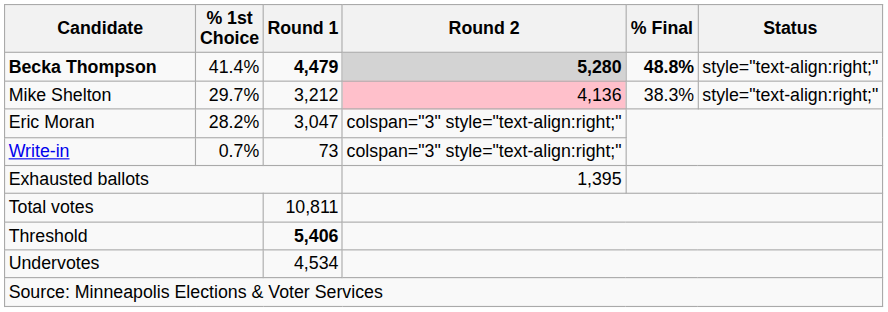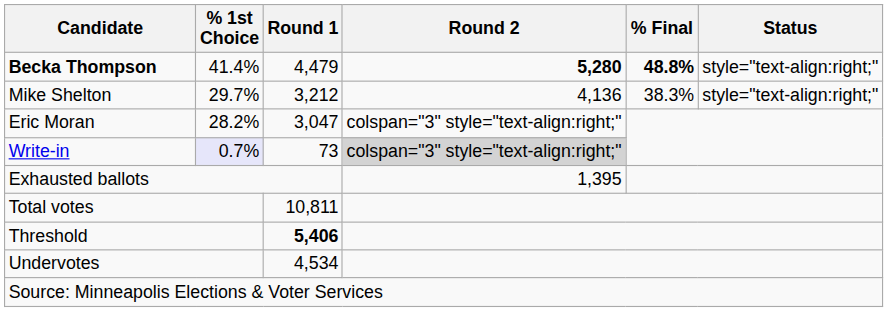(316, 66) bold -> (316, 66) normal
(599, 66) lightgrey background -> (599, 66) no background
(599, 94) pink background -> (599, 94) no background
(239, 151) no background -> (239, 151) lavender background
(484, 151) no background -> (484, 151) lightgrey background
